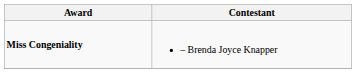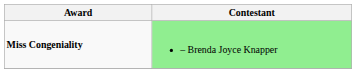(252, 51) no background -> (252, 51) lightgreen background
